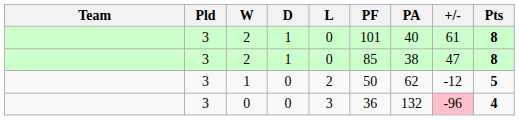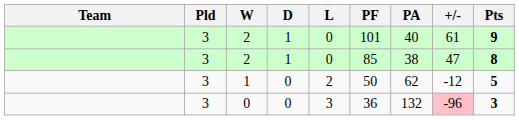(494, 37) 8 -> (494, 37) 9
(494, 103) 4 -> (494, 103) 3
